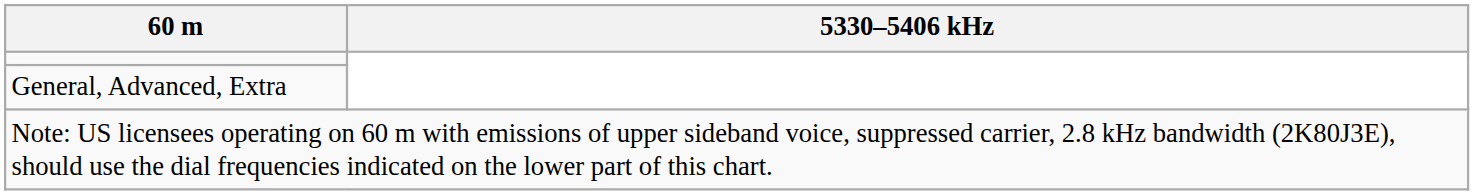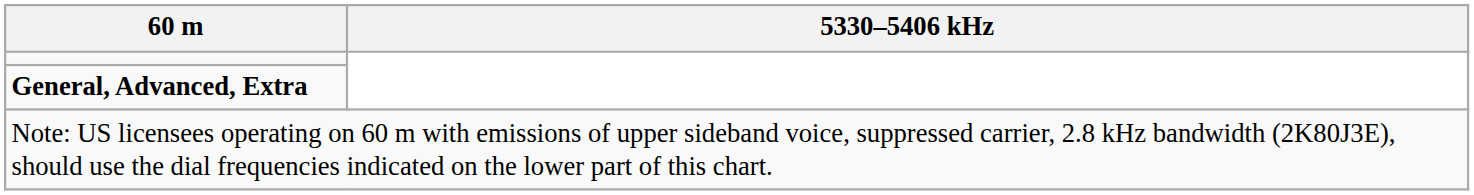(149, 86) normal -> (160, 86) bold
